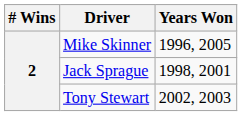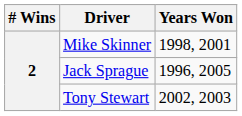(195, 44) 1996, 2005 -> (195, 44) 1998, 2001
(195, 71) 1998, 2001 -> (195, 71) 1996, 2005
